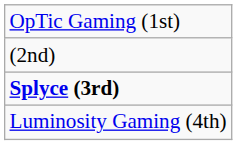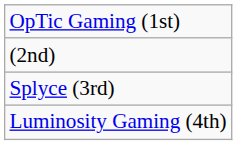(64, 88) bold -> (62, 88) normal
